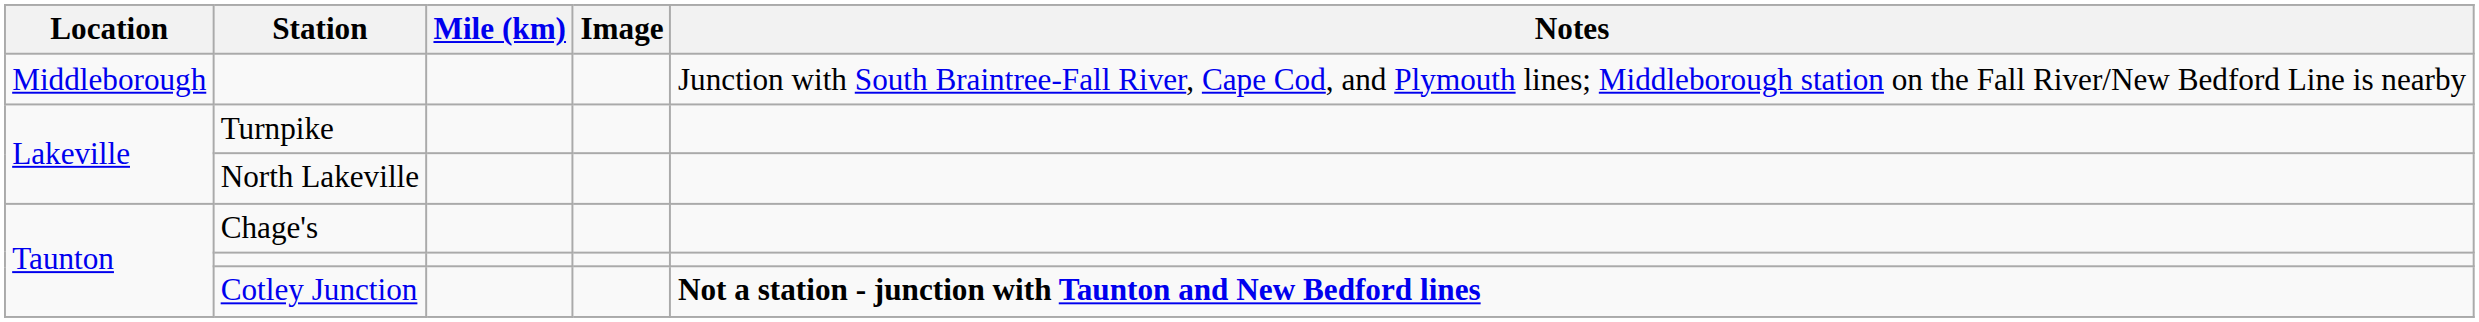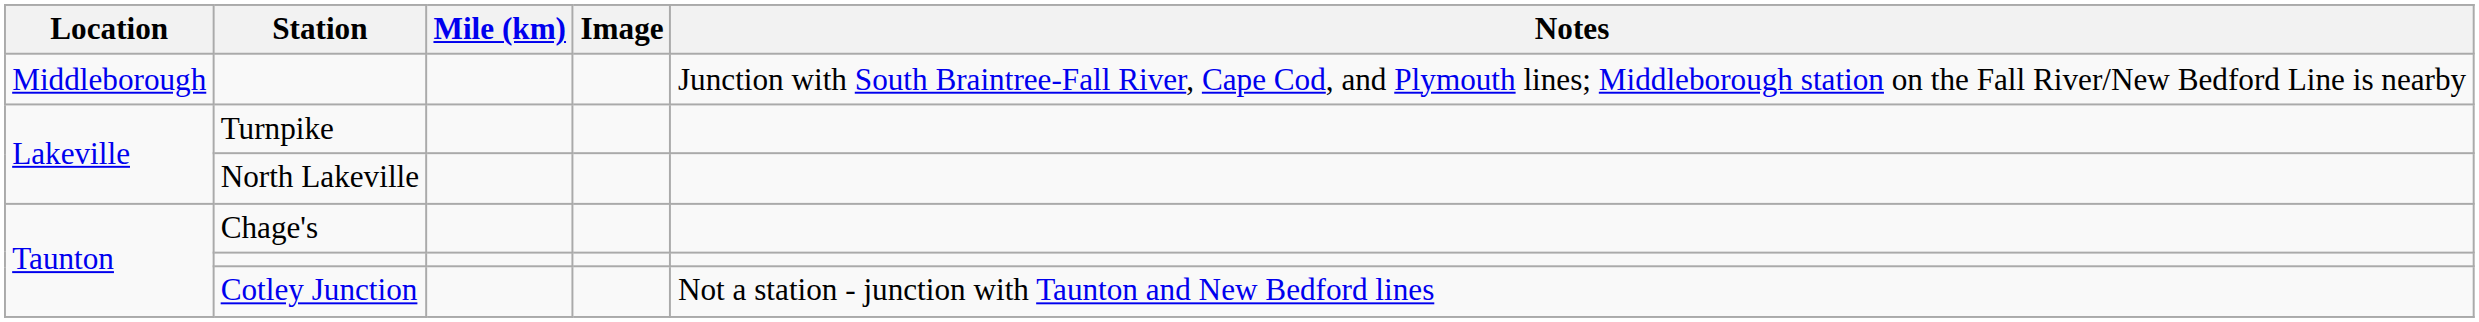(1079, 291) bold -> (1056, 291) normal
